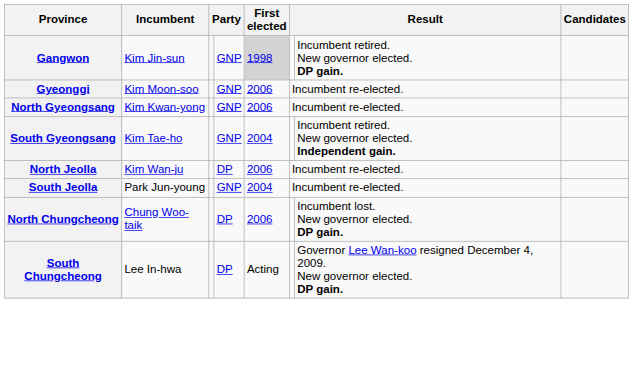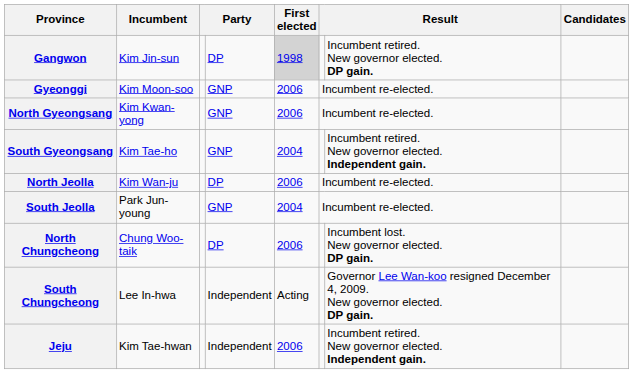(229, 57) GNP -> (216, 57) DP
(225, 269) DP -> (240, 295) Independent
+ row: (60, 346)
